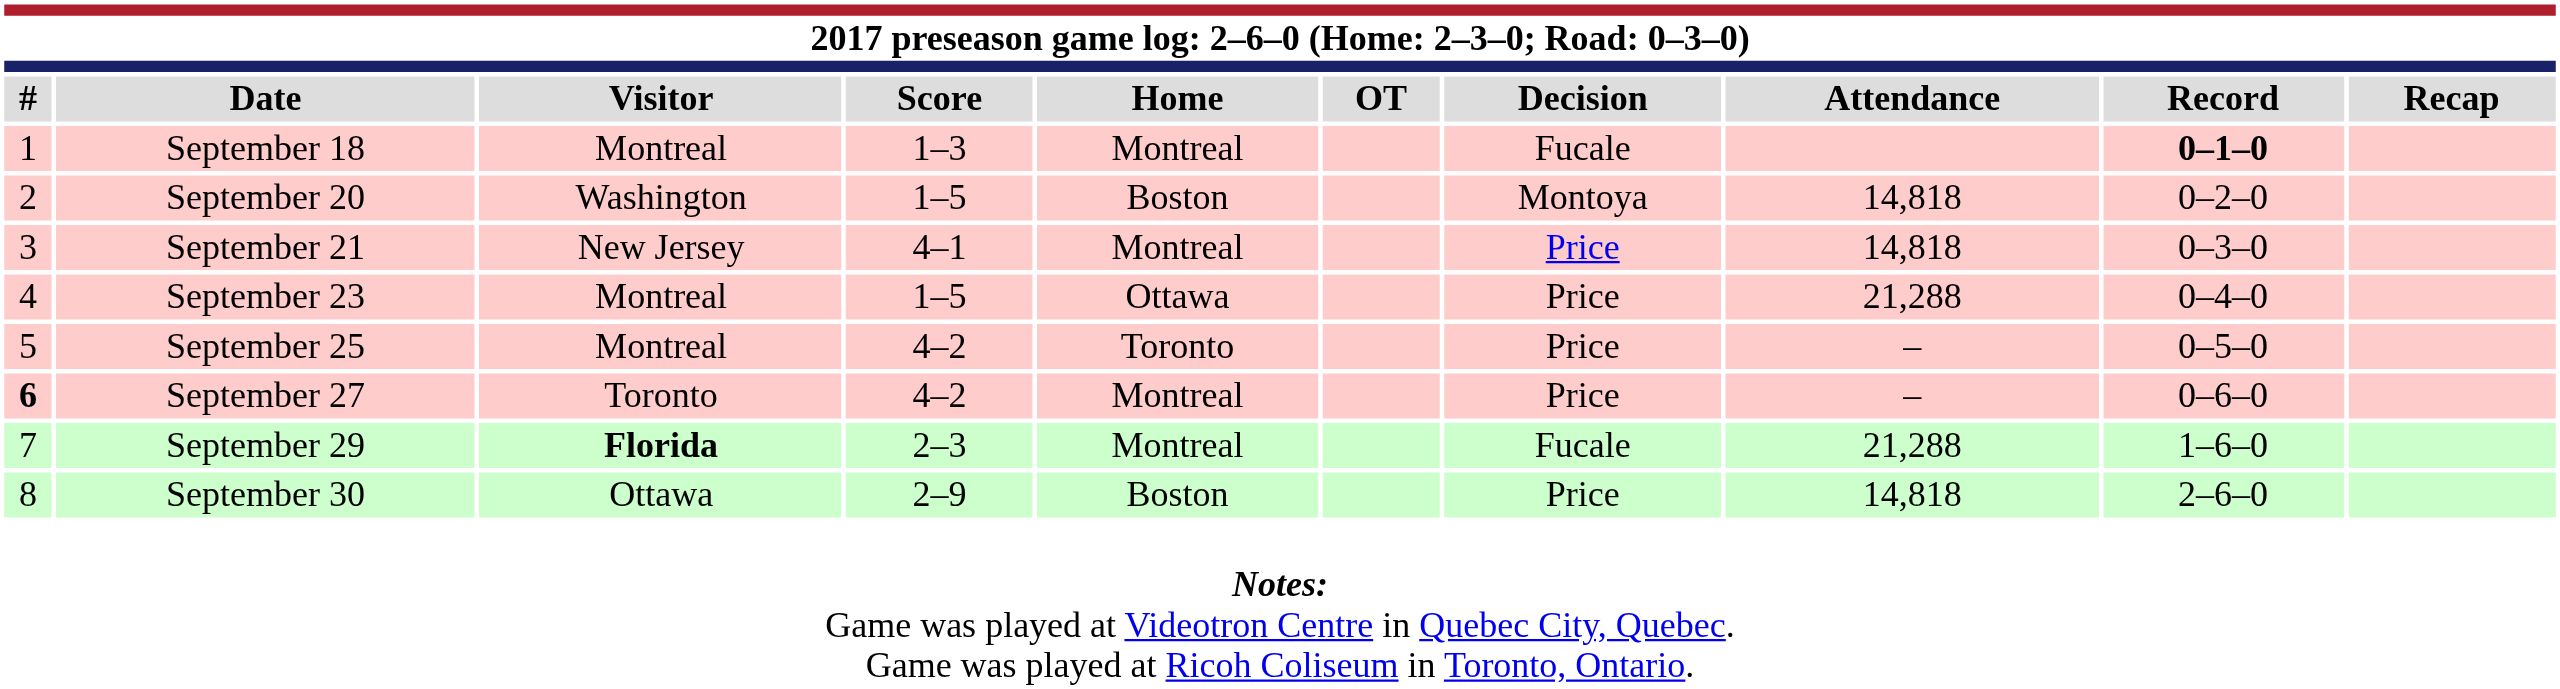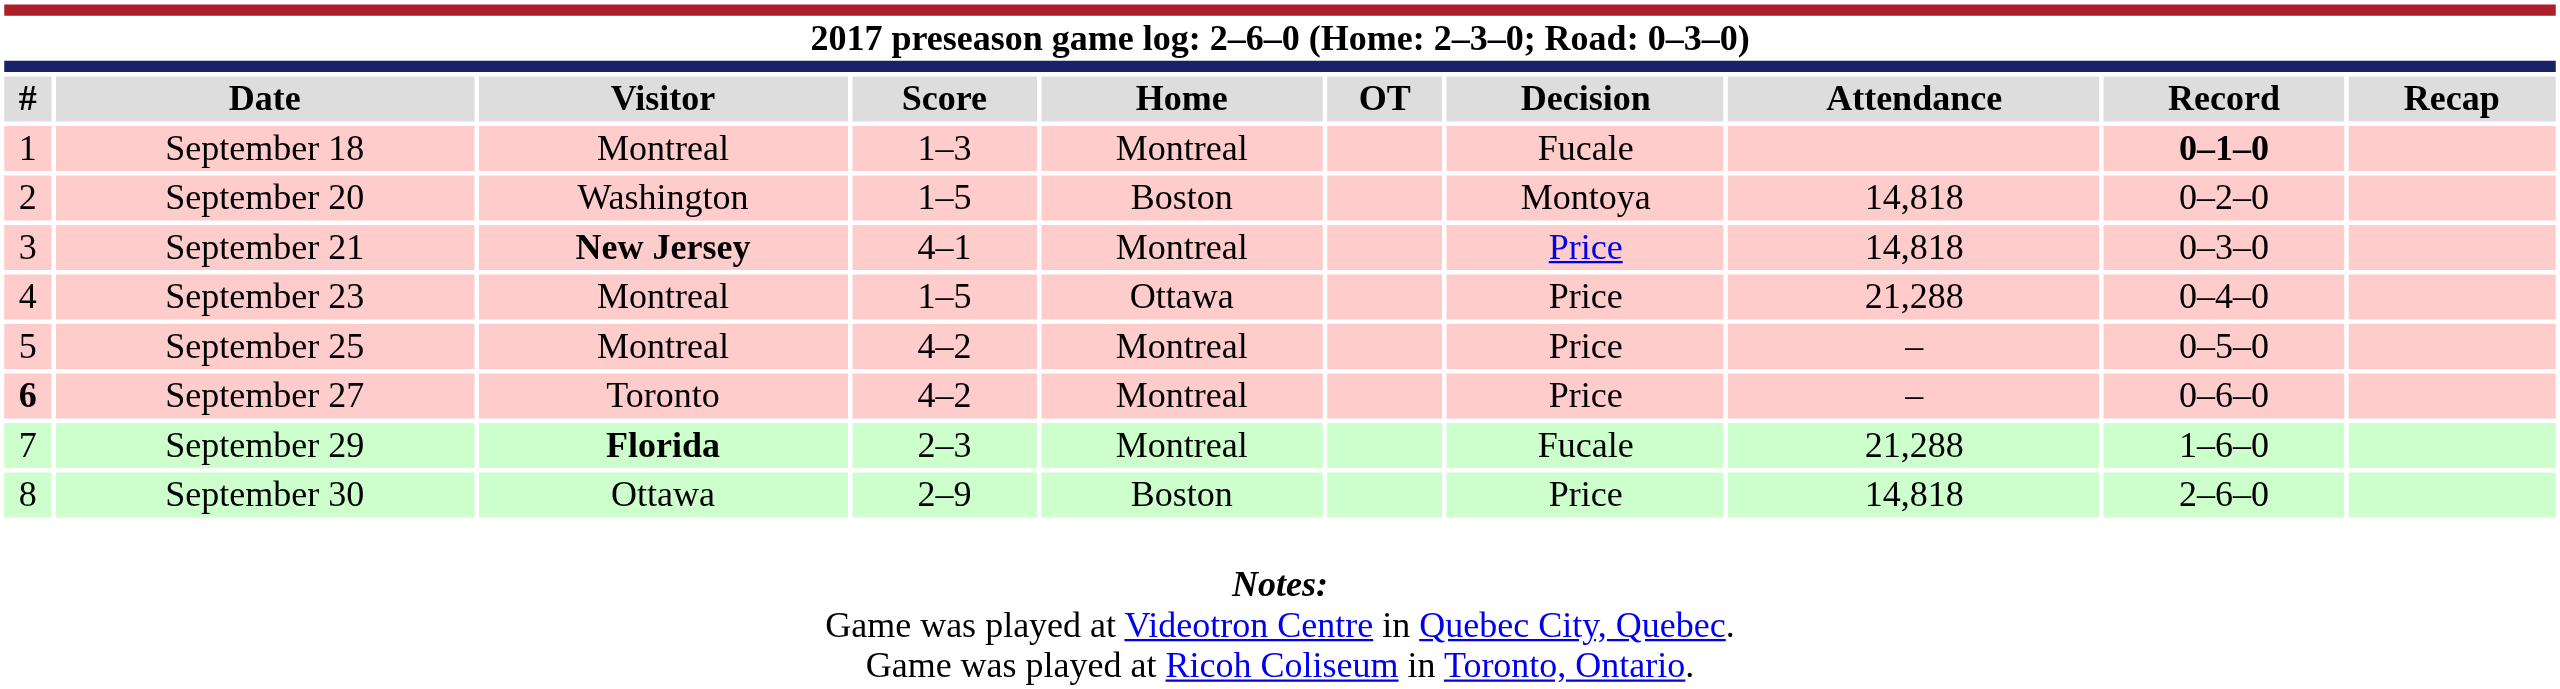(661, 246) normal -> (663, 246) bold
(1177, 345) Toronto -> (1182, 345) Montreal
